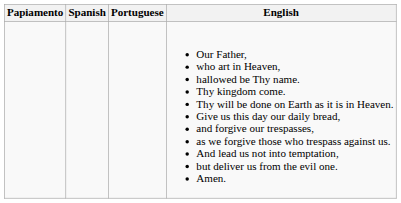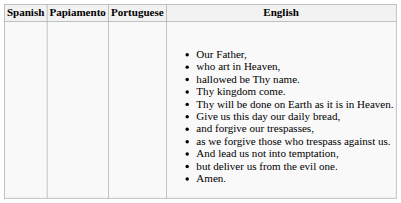columns swapped: (35, 13) <-> (87, 13)
